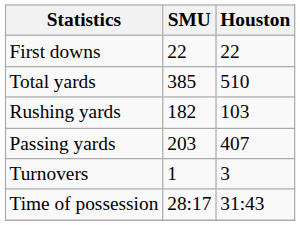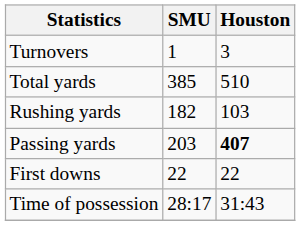rows swapped: (55, 50) <-> (49, 173)
(235, 143) normal -> (235, 143) bold
